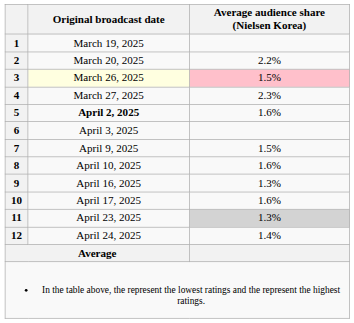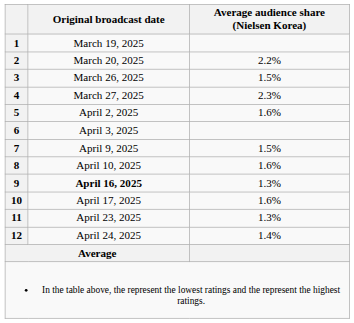(109, 78) lightyellow background -> (109, 78) no background
(269, 78) pink background -> (269, 78) no background
(109, 113) bold -> (109, 113) normal
(109, 183) normal -> (109, 183) bold
(269, 218) lightgrey background -> (269, 218) no background
